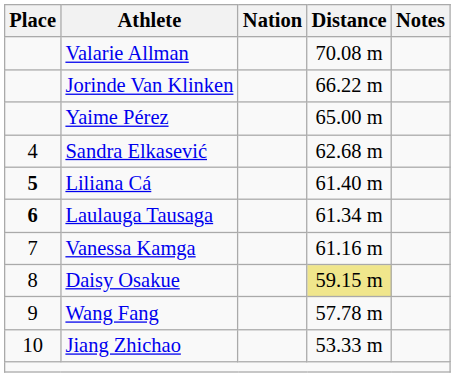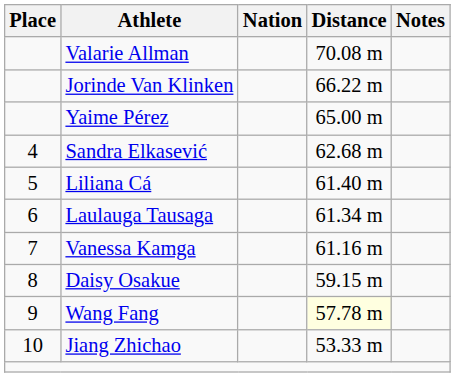(33, 183) bold -> (33, 183) normal
(33, 215) bold -> (33, 215) normal
(349, 280) khaki background -> (349, 280) no background
(349, 313) no background -> (349, 313) lightyellow background
